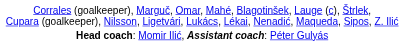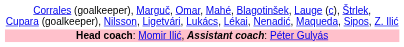(202, 35) no background -> (202, 35) pink background
